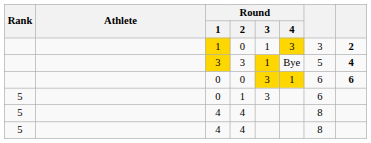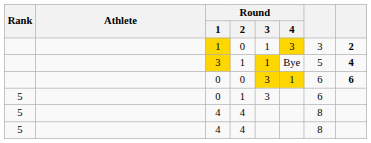(242, 63) 3 -> (242, 63) 1
